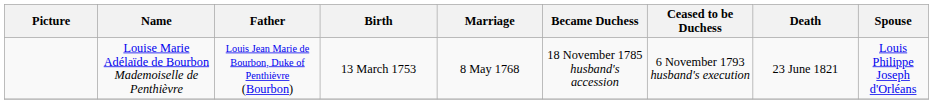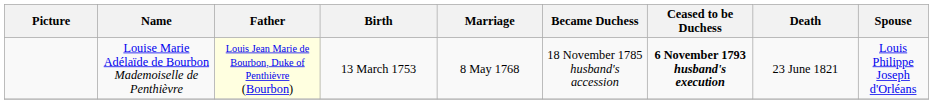(267, 69) no background -> (267, 69) lightyellow background
(700, 68) normal -> (700, 68) bold
